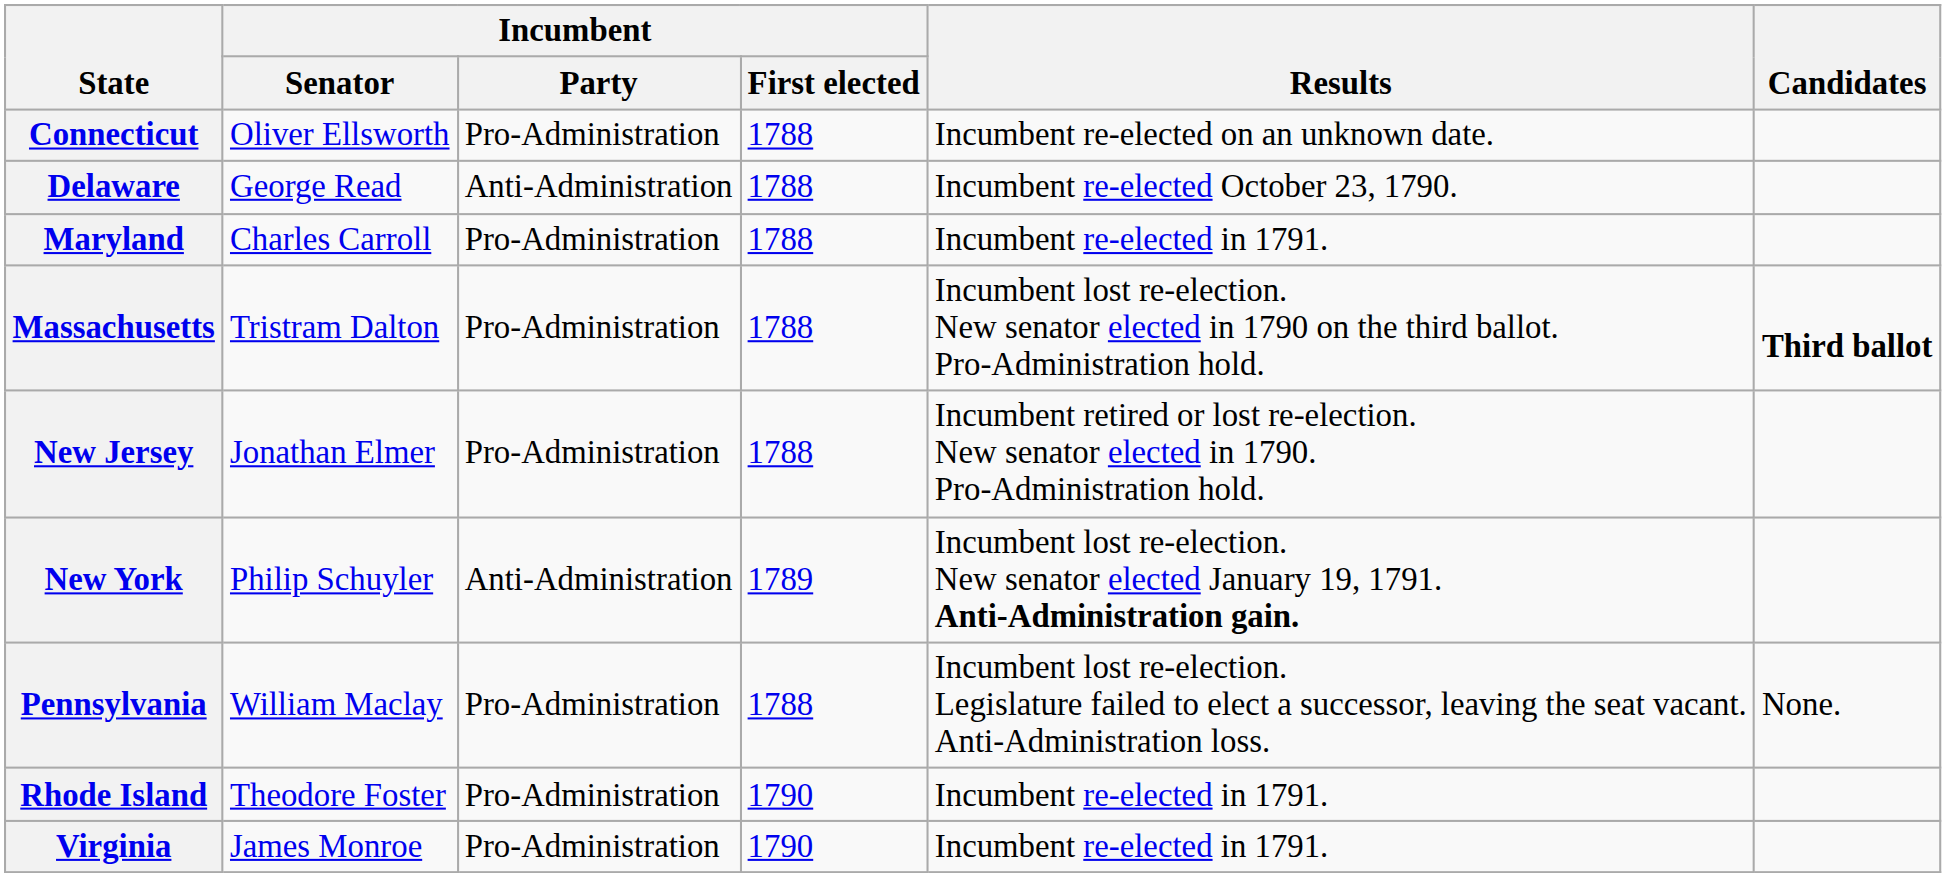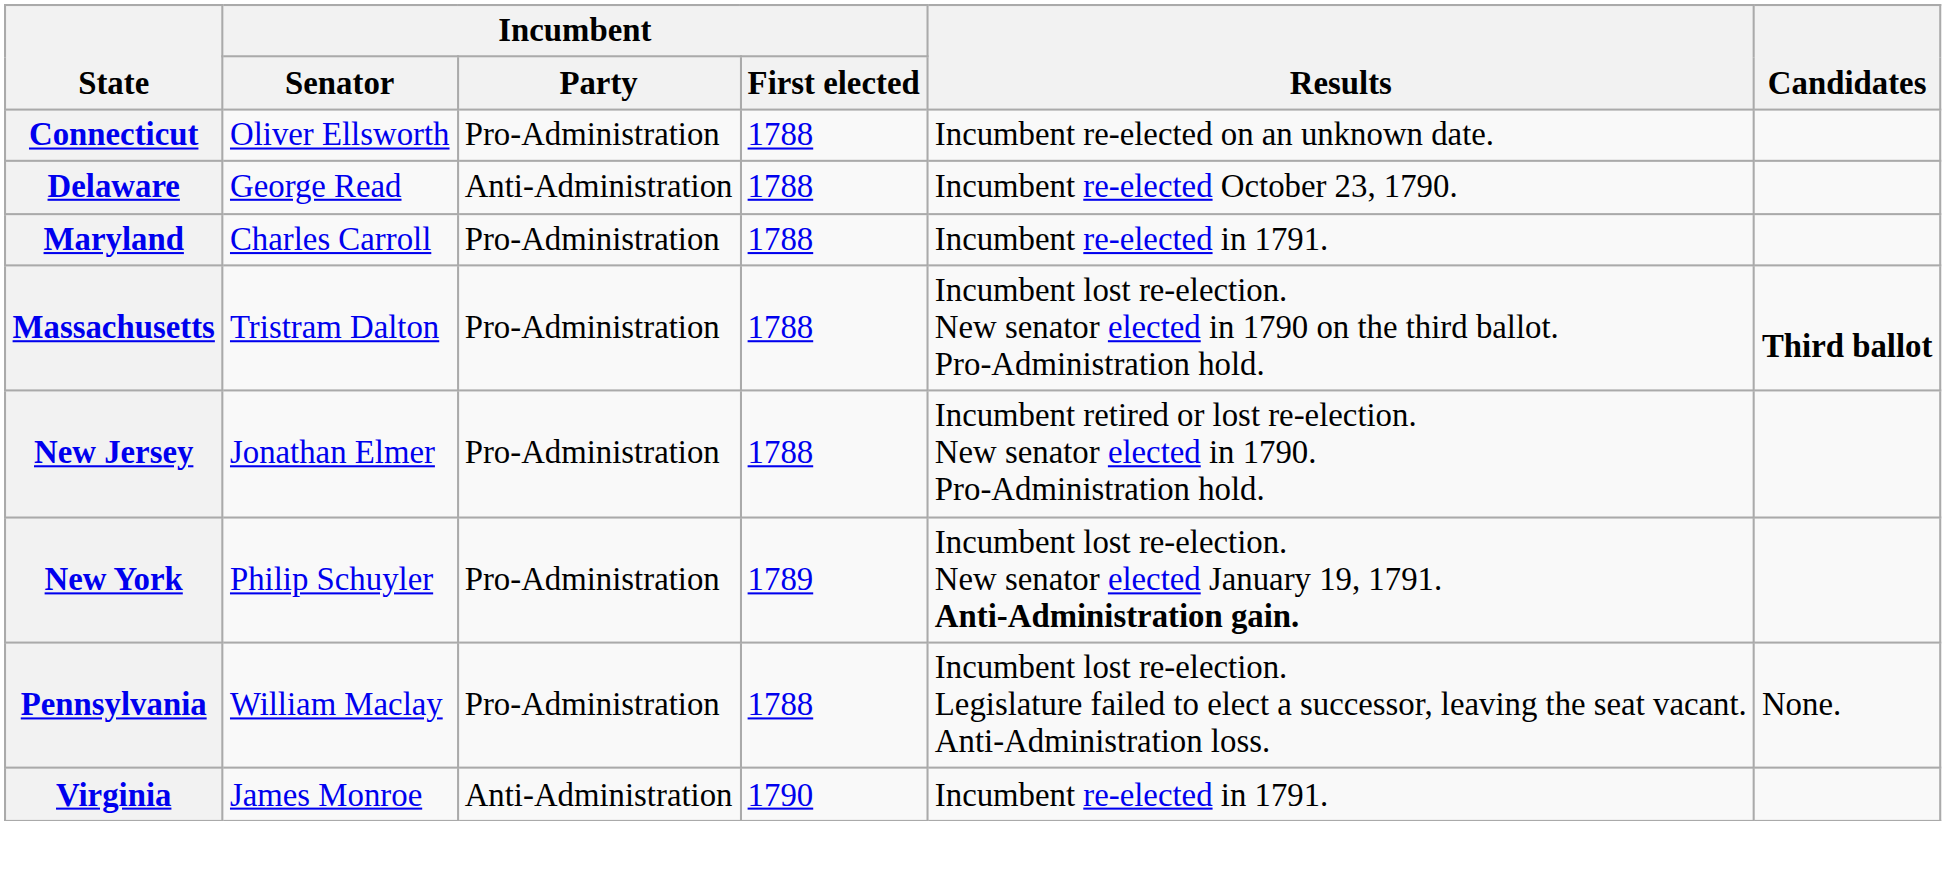(599, 579) Anti-Administration -> (592, 579) Pro-Administration
- row: (114, 793)
(592, 845) Pro-Administration -> (599, 793) Anti-Administration
